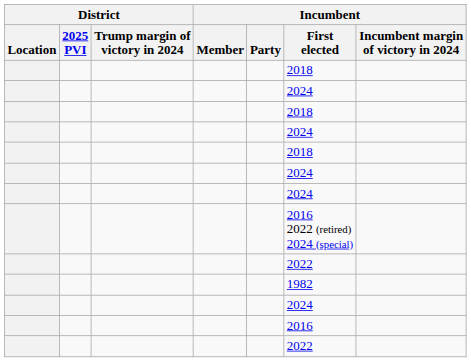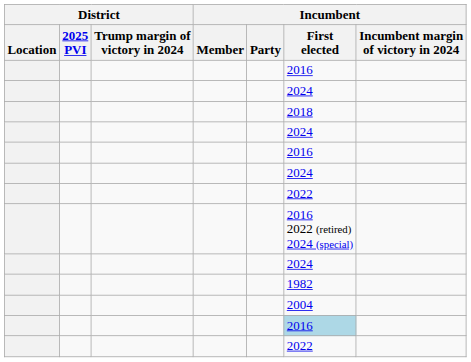(300, 70) 2018 -> (300, 70) 2016
(300, 152) 2018 -> (300, 152) 2016
(300, 193) 2024 -> (300, 193) 2022
(300, 264) 2022 -> (300, 264) 2024
(300, 305) 2024 -> (300, 305) 2004
(300, 325) no background -> (300, 325) lightblue background
